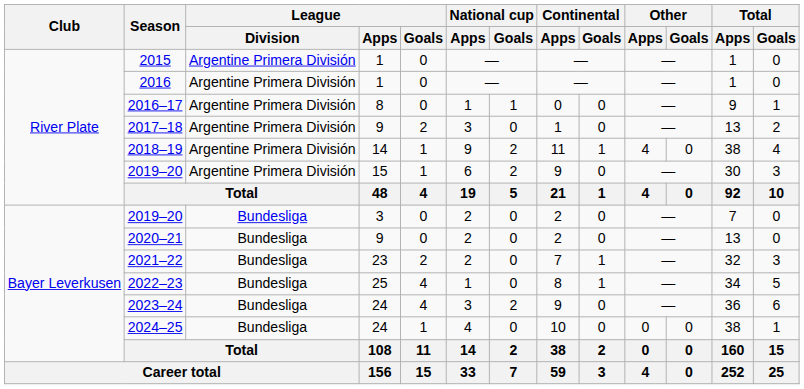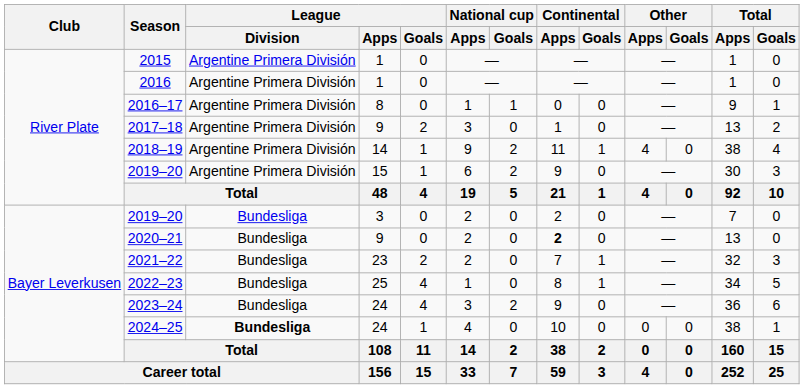(558, 238) normal -> (558, 238) bold
(272, 328) normal -> (272, 328) bold
